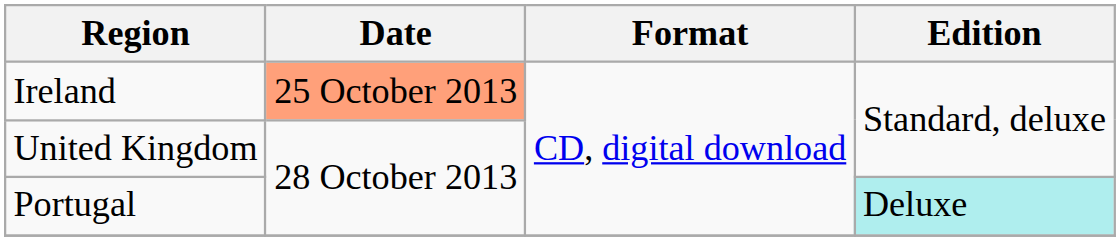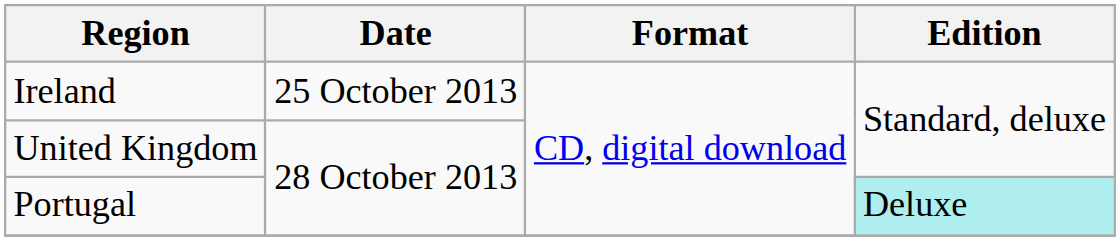(396, 90) lightsalmon background -> (396, 90) no background
